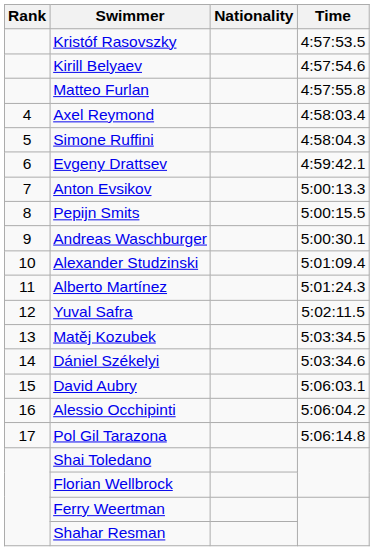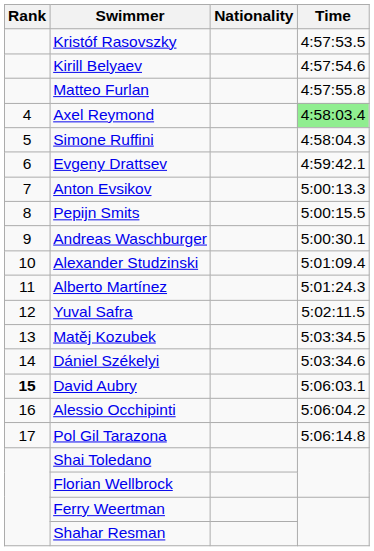(333, 115) no background -> (333, 115) lightgreen background
(27, 386) normal -> (27, 386) bold
